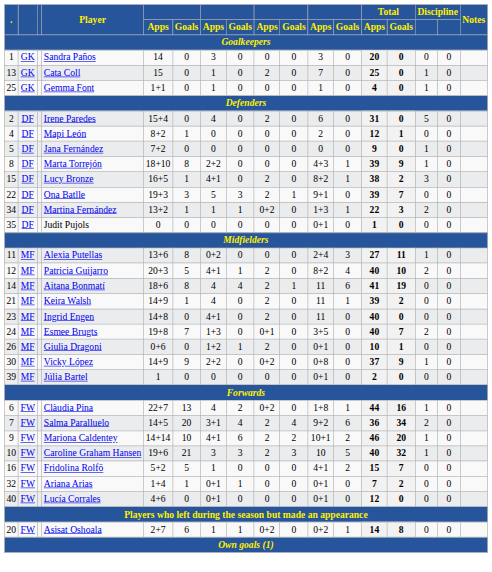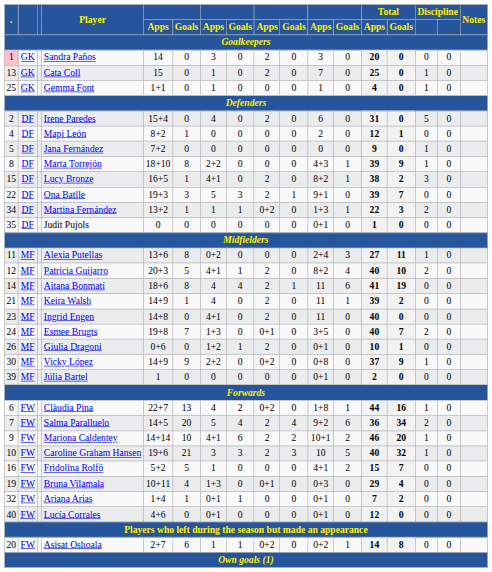(11, 57) no background -> (11, 57) pink background
(267, 57) 0 -> (267, 57) 2
(213, 423) 3+1 -> (213, 423) 5
+ row: (74, 484)
